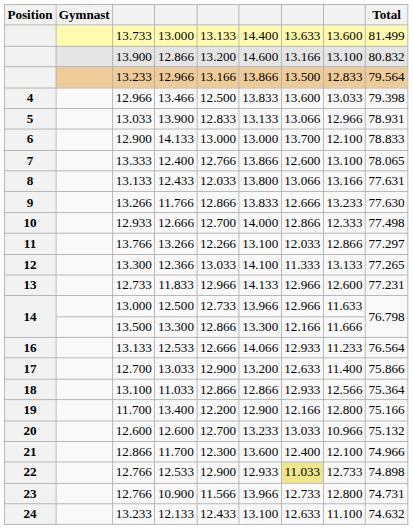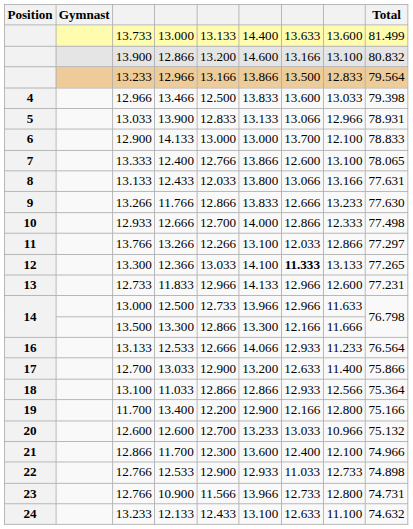(302, 264) normal -> (302, 264) bold
(302, 472) khaki background -> (302, 472) no background
